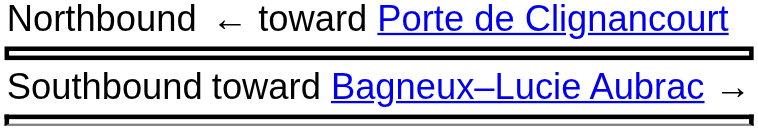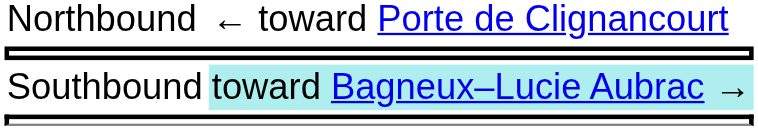(481, 86) no background -> (481, 86) paleturquoise background
